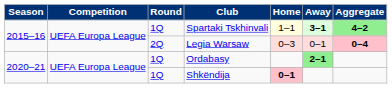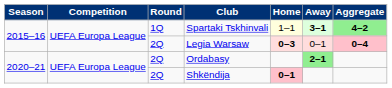(287, 43) normal -> (287, 43) bold
(157, 59) 1Q -> (157, 59) 2Q
(157, 75) 1Q -> (157, 75) 2Q
